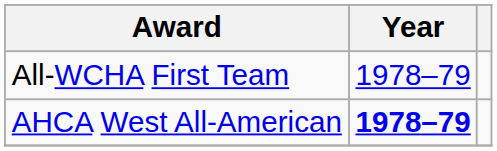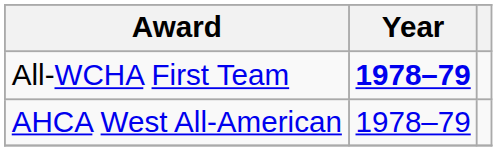(413, 74) normal -> (413, 74) bold
(413, 121) bold -> (413, 121) normal
